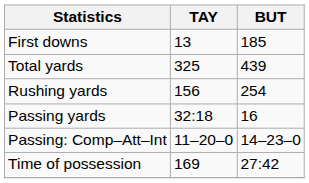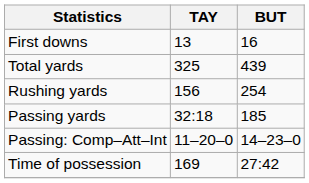(253, 41) 185 -> (249, 41) 16
(249, 115) 16 -> (253, 115) 185
